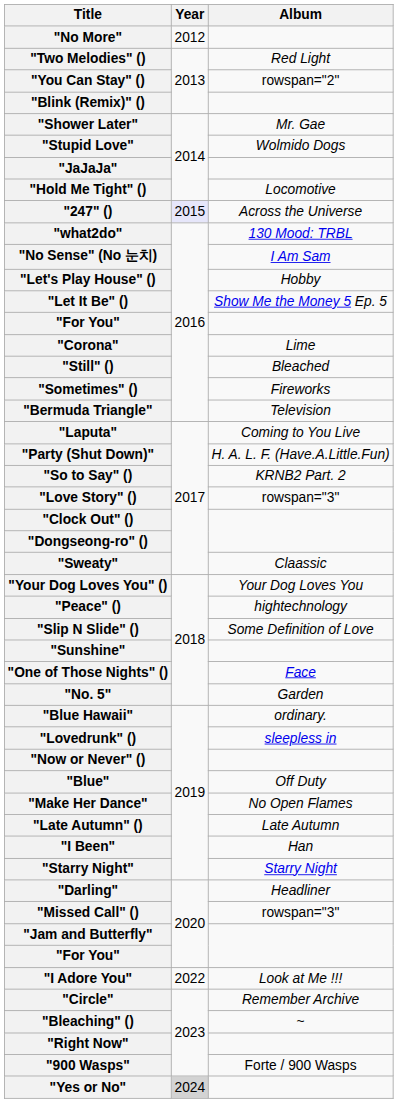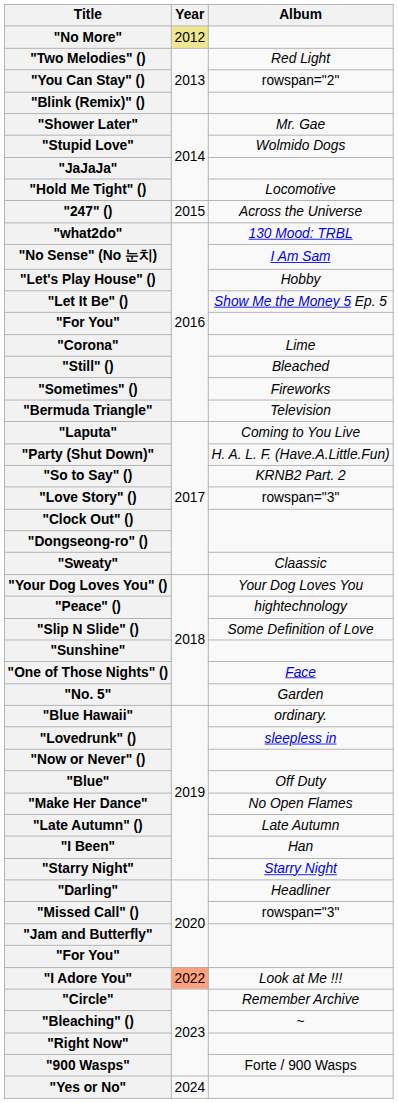(190, 37) no background -> (190, 37) khaki background
(190, 211) lavender background -> (190, 211) no background
(190, 978) no background -> (190, 978) lightsalmon background
(190, 1087) lightgrey background -> (190, 1087) no background
